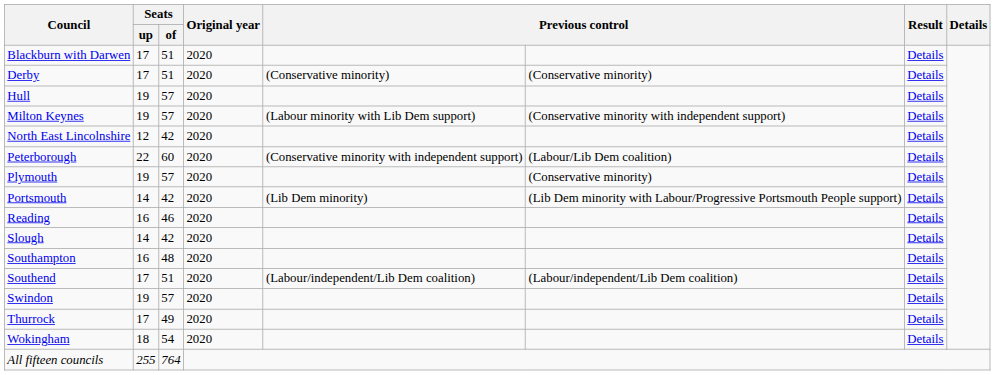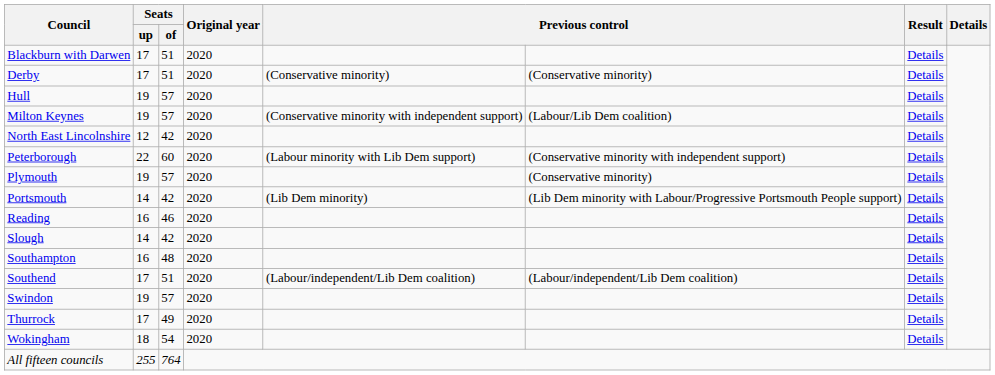(371, 116) (Labour minority with Lib Dem support) -> (394, 116) (Conservative minority with independent support)
(657, 116) (Conservative minority with independent support) -> (600, 116) (Labour/Lib Dem coalition)
(394, 156) (Conservative minority with independent support) -> (371, 156) (Labour minority with Lib Dem support)
(600, 156) (Labour/Lib Dem coalition) -> (657, 156) (Conservative minority with independent support)
